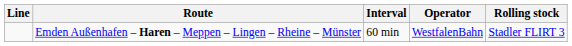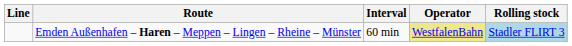(447, 32) no background -> (447, 32) khaki background
(527, 32) no background -> (527, 32) lightblue background
